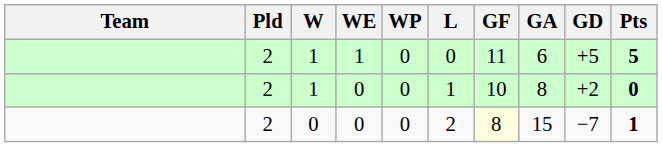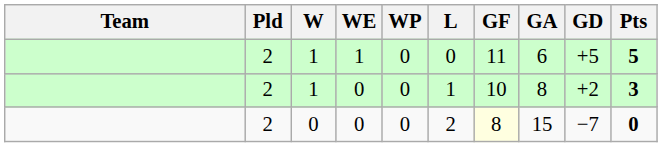(633, 90) 0 -> (633, 90) 3
(633, 124) 1 -> (633, 124) 0
